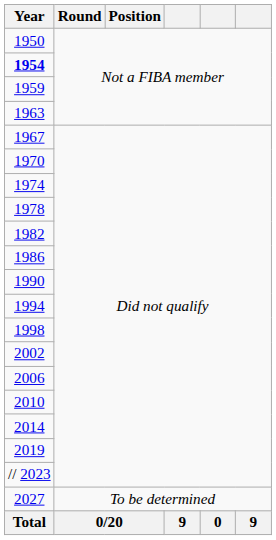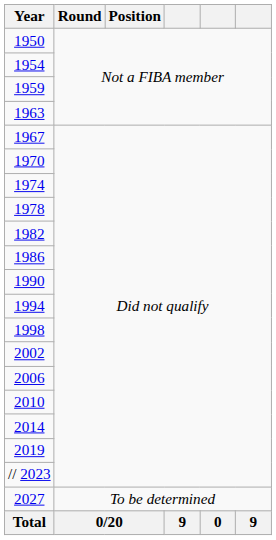(29, 64) bold -> (29, 64) normal
